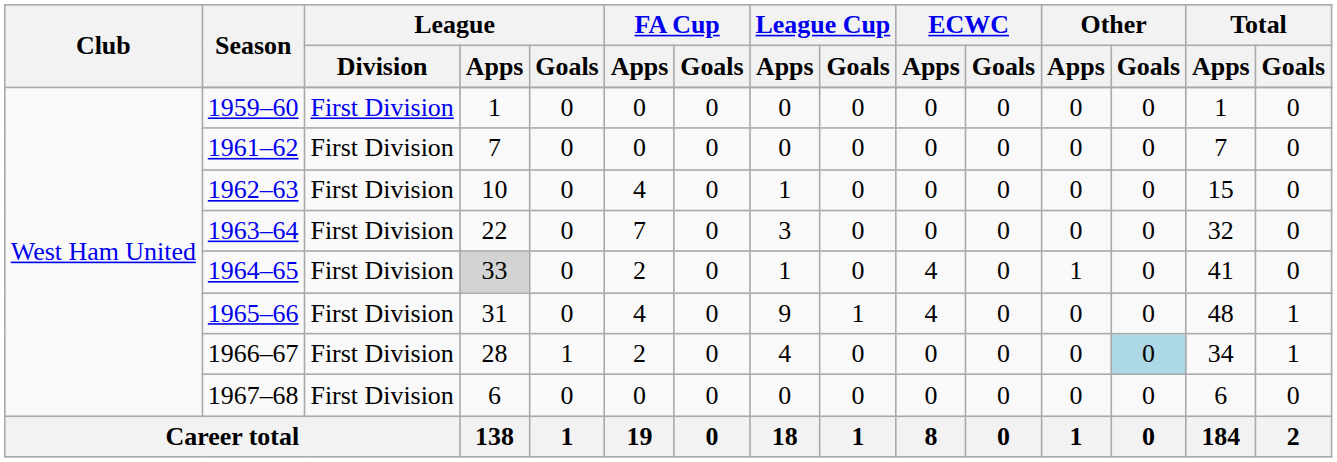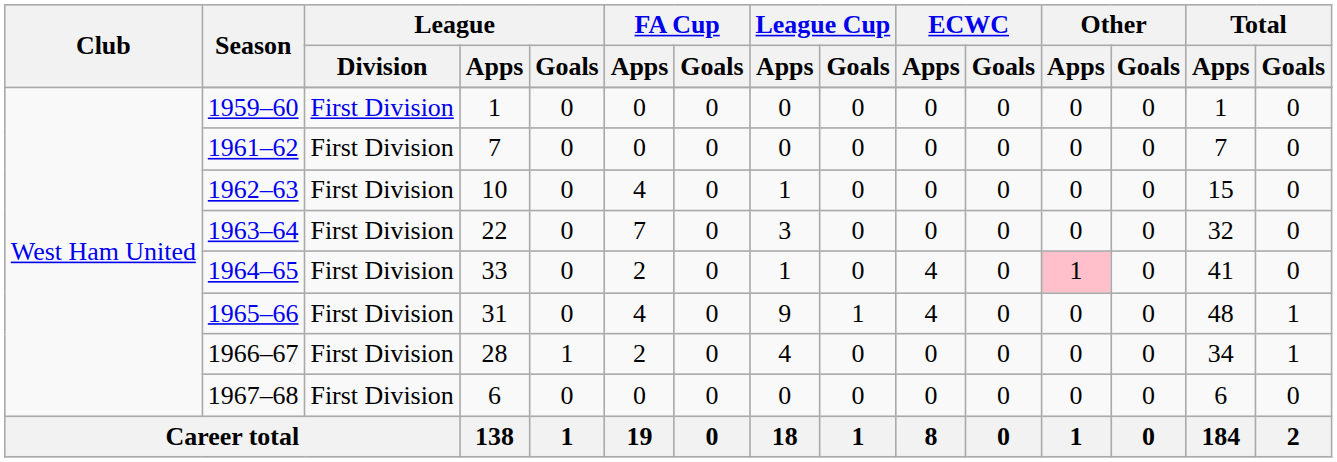(495, 271) lightgrey background -> (495, 271) no background
(1076, 271) no background -> (1076, 271) pink background
(1148, 353) lightblue background -> (1148, 353) no background
